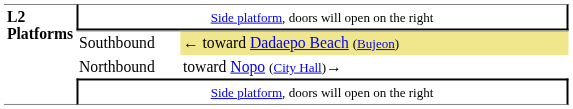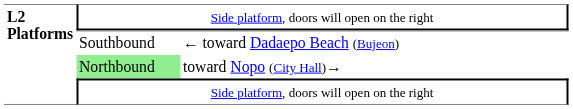(291, 43) khaki background -> (291, 43) no background
(117, 66) no background -> (117, 66) lightgreen background
